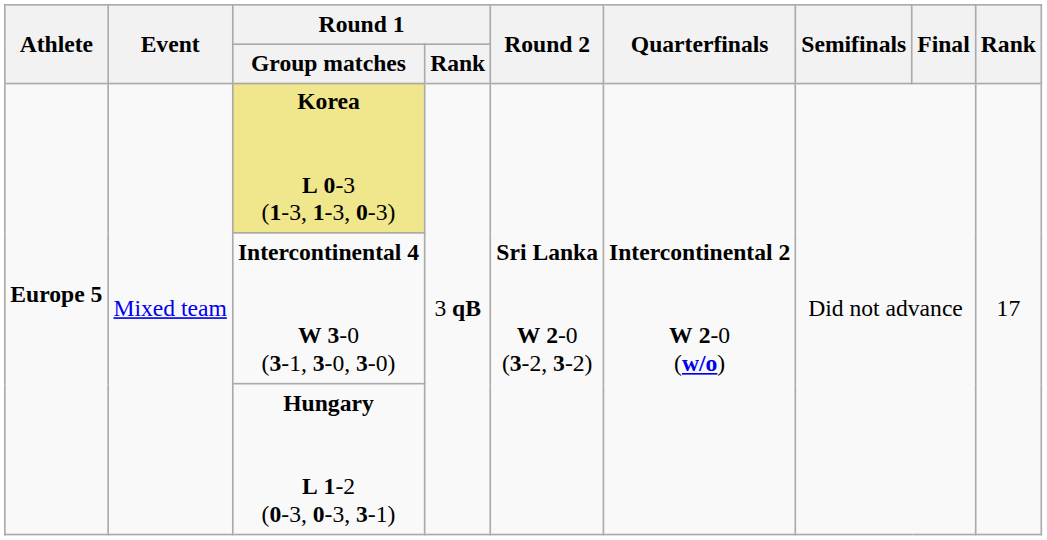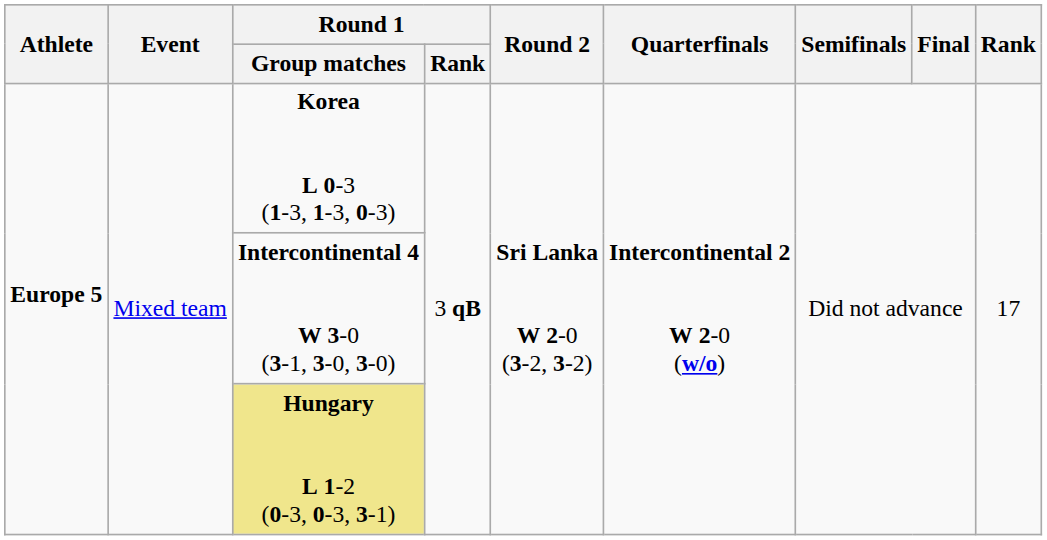(328, 158) khaki background -> (328, 158) no background
(328, 458) no background -> (328, 458) khaki background
